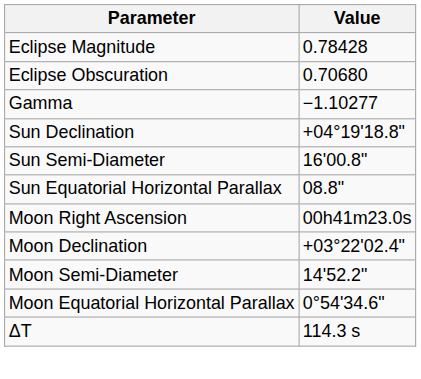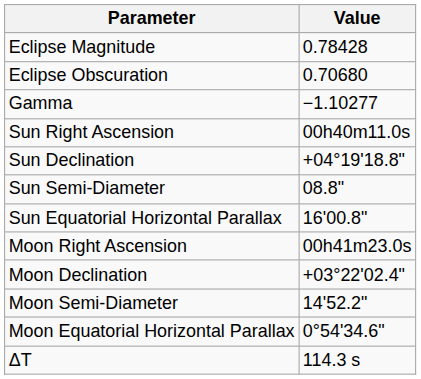+ row: (91, 132)
(335, 160) 16'00.8" -> (323, 189) 08.8"
(323, 189) 08.8" -> (335, 217) 16'00.8"
